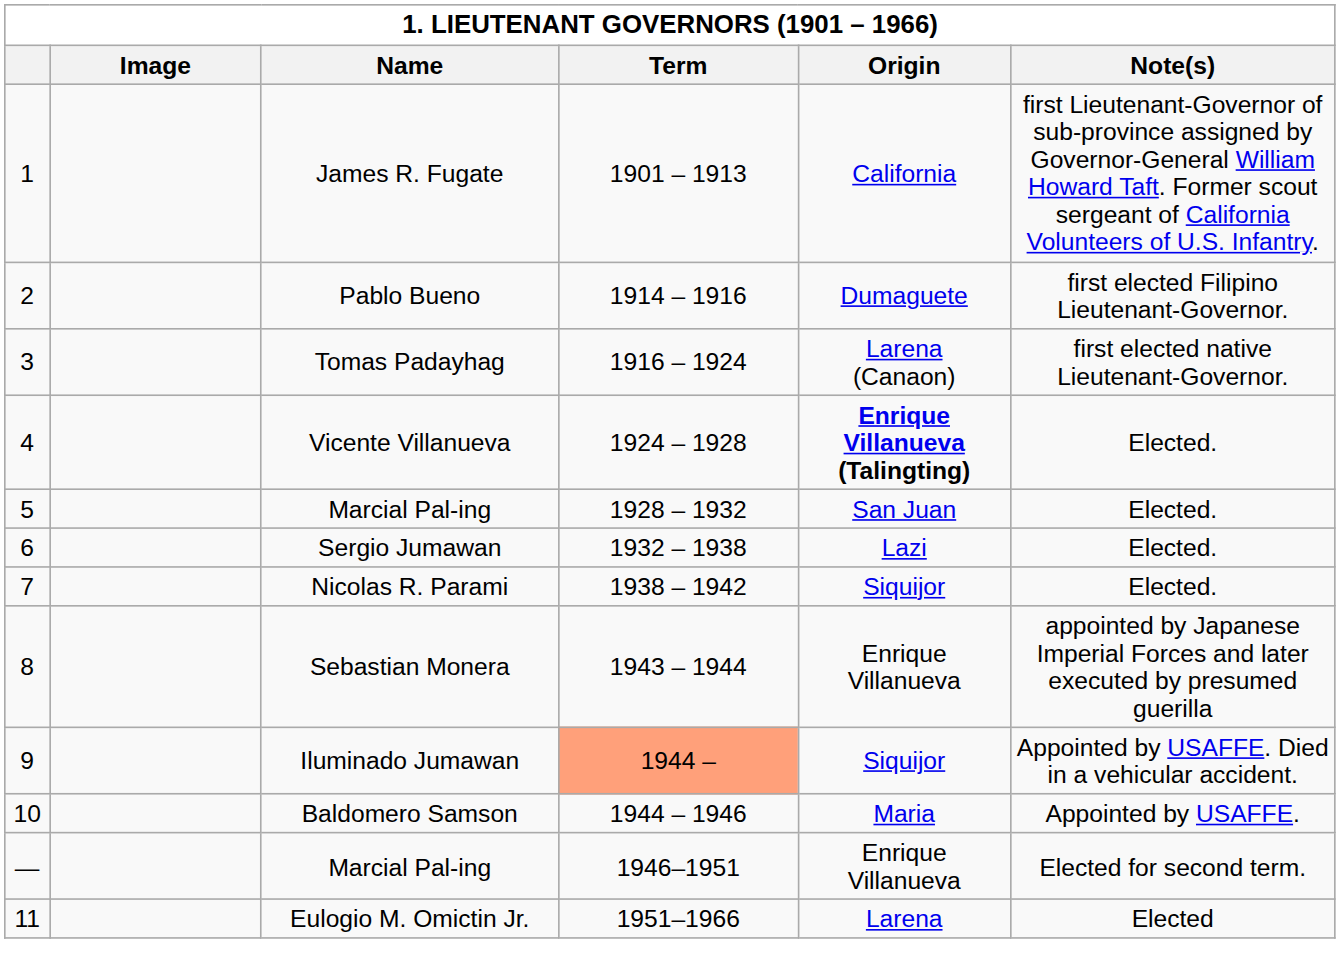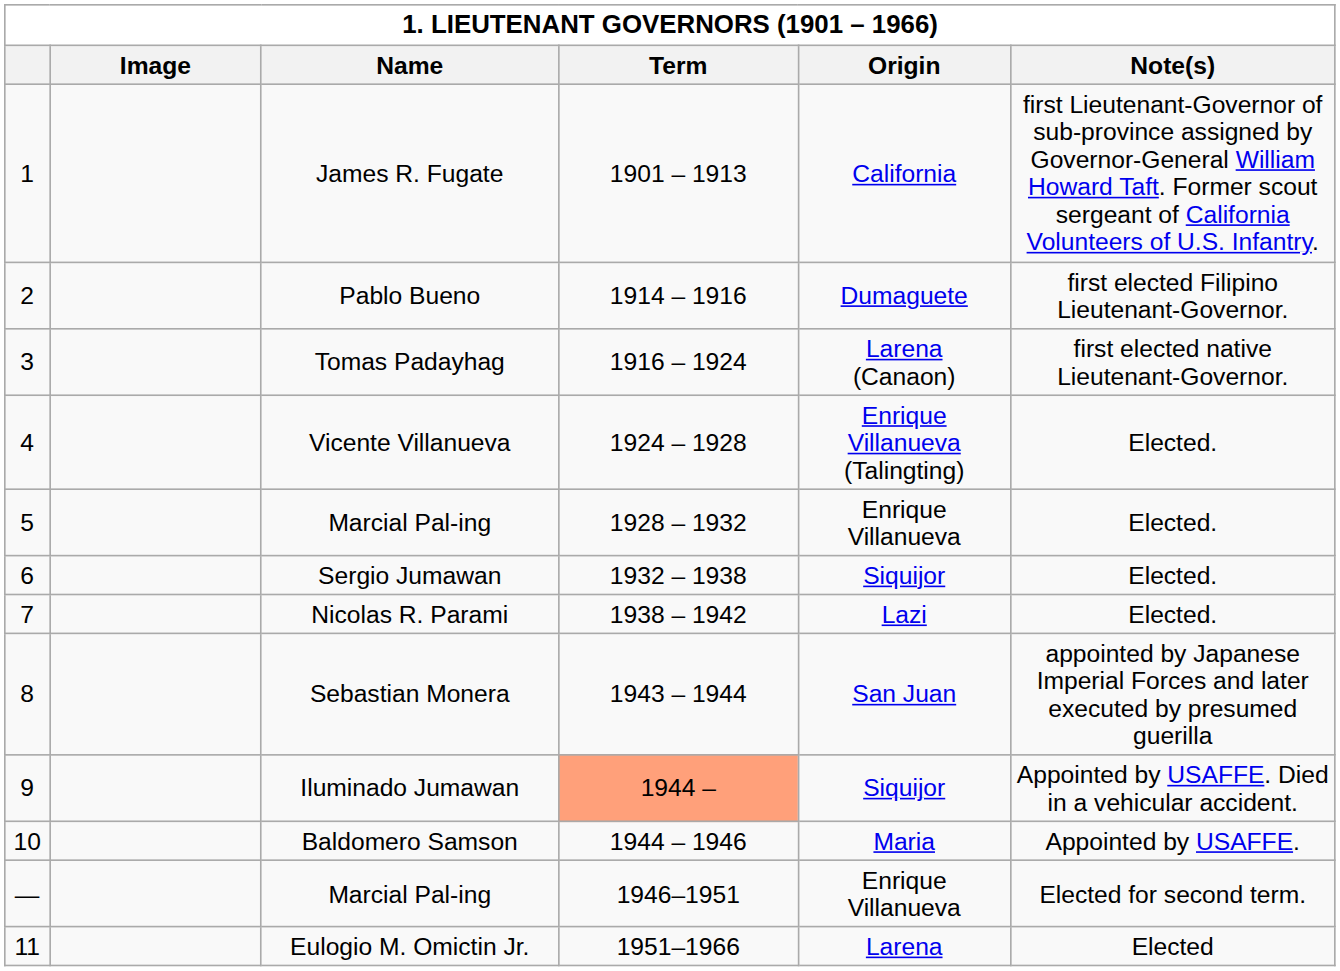(904, 442) bold -> (904, 442) normal
(904, 508) San Juan -> (904, 522) Enrique Villanueva
(904, 547) Lazi -> (904, 575) Siquijor
(904, 586) Siquijor -> (904, 614) Lazi
(904, 667) Enrique Villanueva -> (904, 694) San Juan
